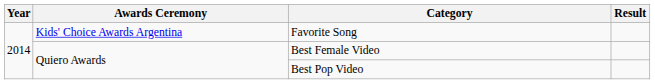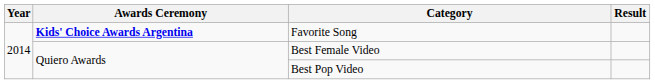(109, 32) normal -> (114, 32) bold
